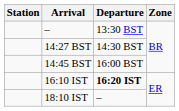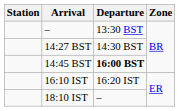(120, 64) normal -> (120, 64) bold
(119, 81) bold -> (118, 81) normal
